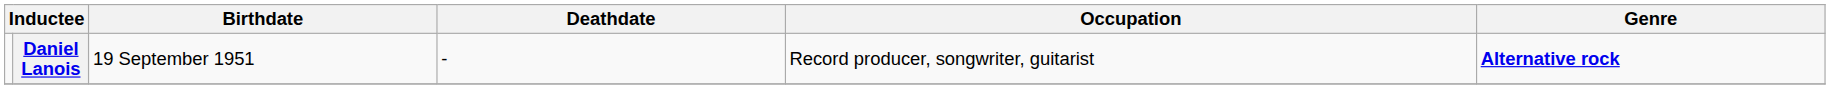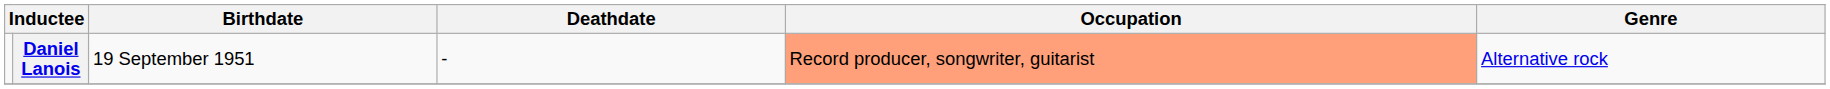(942, 58) no background -> (942, 58) lightsalmon background
(1550, 58) bold -> (1544, 58) normal
